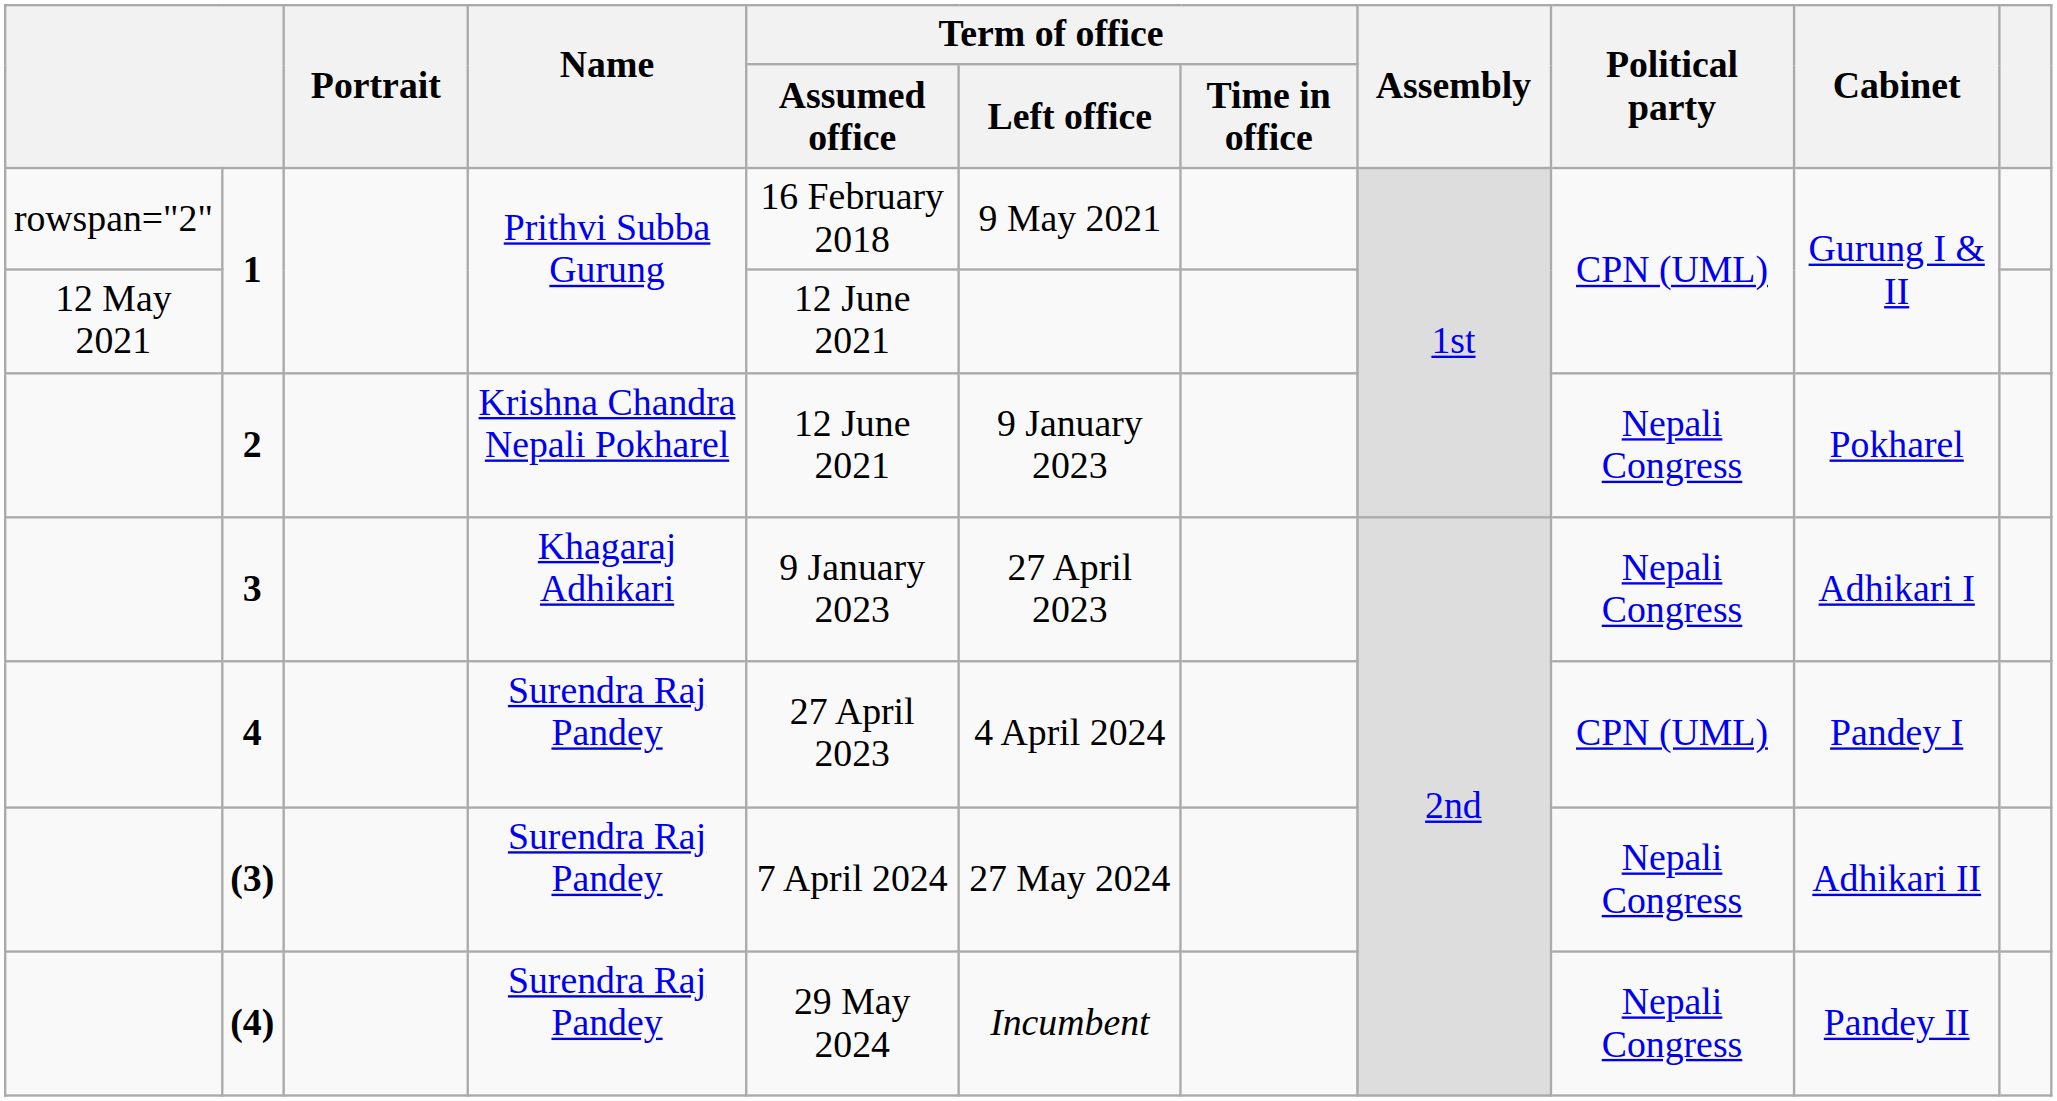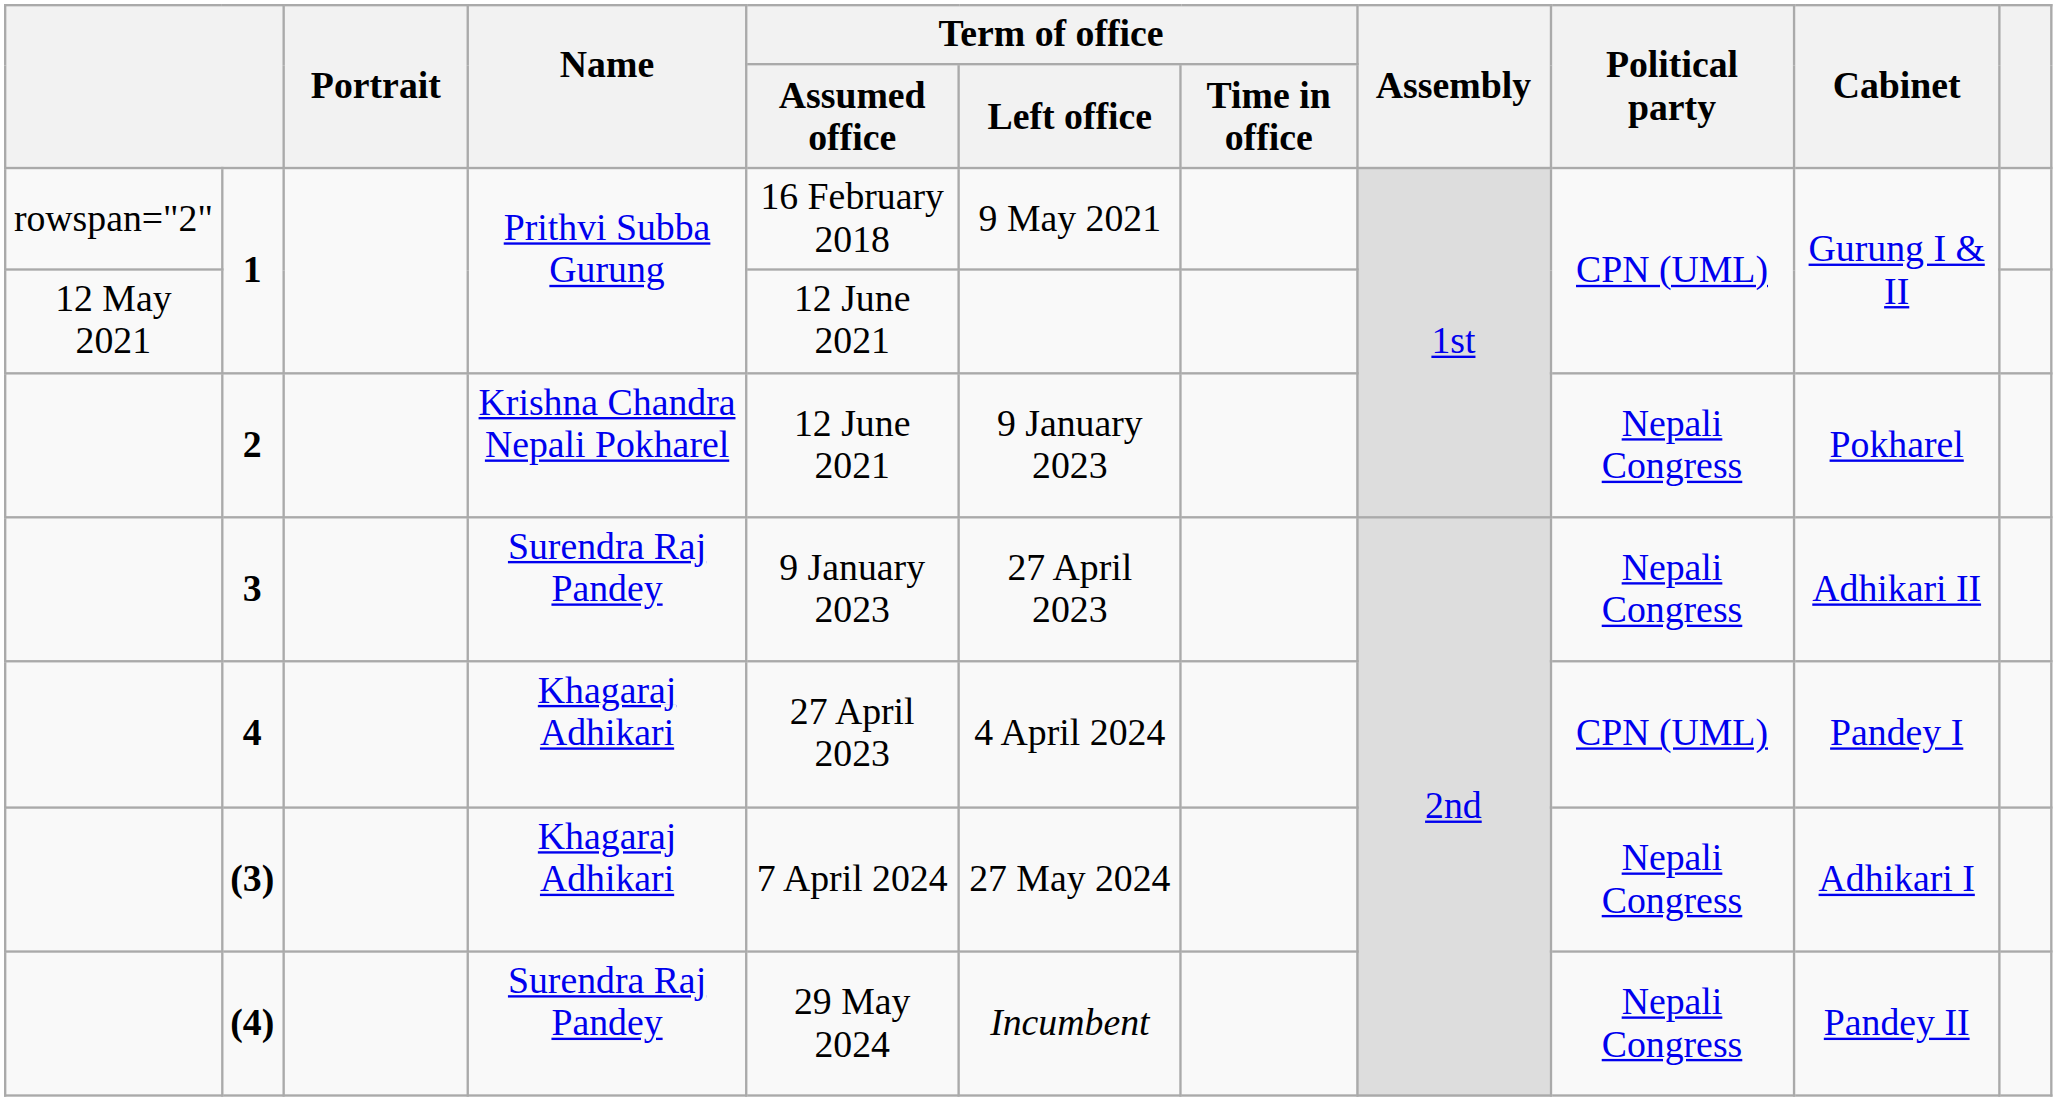(607, 567) Khagaraj Adhikari -> (607, 567) Surendra Raj Pandey
(1897, 588) Adhikari I -> (1897, 588) Adhikari II
(607, 712) Surendra Raj Pandey -> (607, 712) Khagaraj Adhikari
(607, 857) Surendra Raj Pandey -> (607, 857) Khagaraj Adhikari
(1897, 878) Adhikari II -> (1897, 878) Adhikari I
